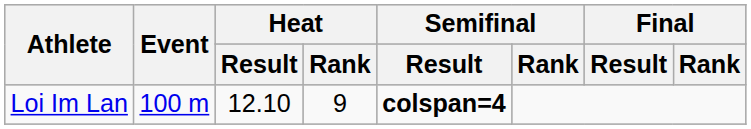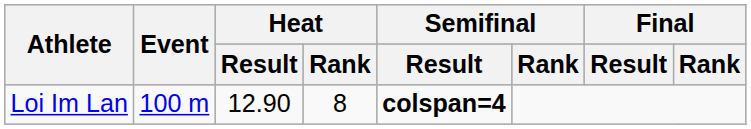(259, 104) 12.10 -> (259, 104) 12.90
(340, 104) 9 -> (340, 104) 8
